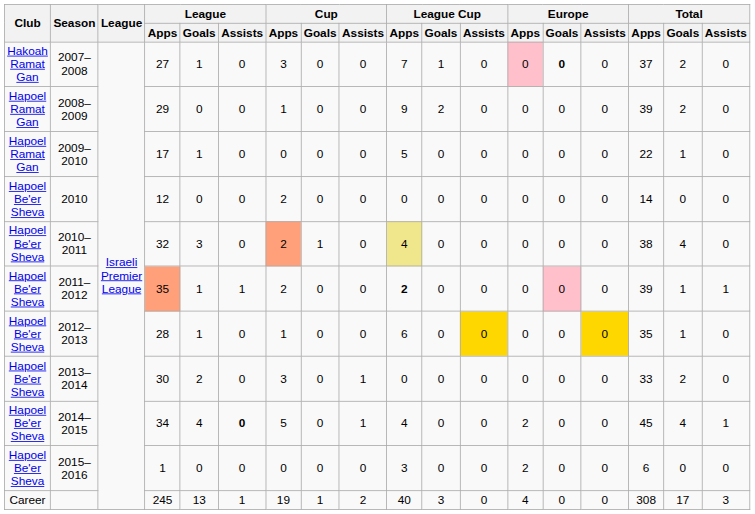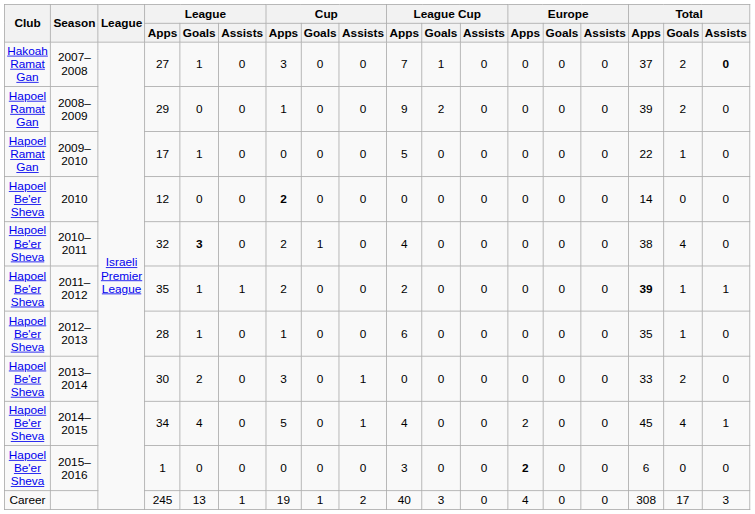(525, 65) pink background -> (525, 65) no background
(562, 65) bold -> (562, 65) normal
(726, 65) normal -> (726, 65) bold
(283, 199) normal -> (283, 199) bold
(199, 244) normal -> (199, 244) bold
(283, 244) lightsalmon background -> (283, 244) no background
(404, 244) khaki background -> (404, 244) no background
(163, 289) lightsalmon background -> (163, 289) no background
(404, 289) bold -> (404, 289) normal
(562, 289) pink background -> (562, 289) no background
(646, 289) normal -> (646, 289) bold
(484, 334) gold background -> (484, 334) no background
(605, 334) gold background -> (605, 334) no background
(242, 424) bold -> (242, 424) normal
(525, 469) normal -> (525, 469) bold
